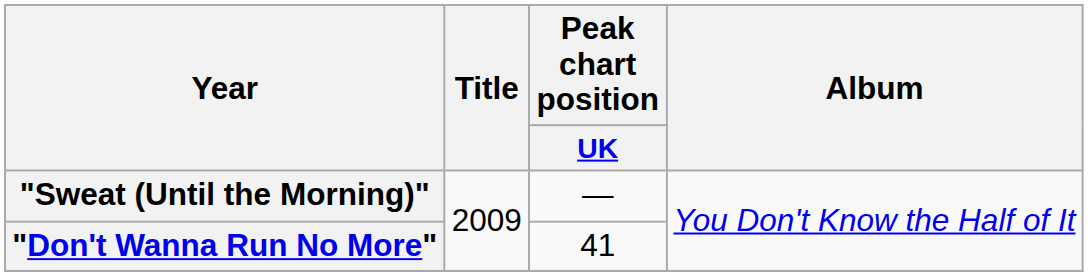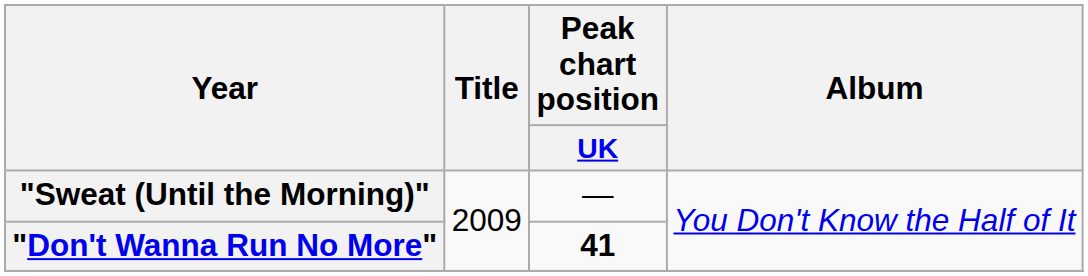(598, 245) normal -> (598, 245) bold
